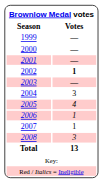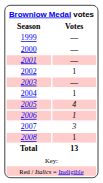(74, 71) bold -> (74, 71) normal
(74, 93) 3 -> (74, 93) 1
(74, 127) 1 -> (74, 127) 3
(74, 138) 3 -> (74, 138) 1
